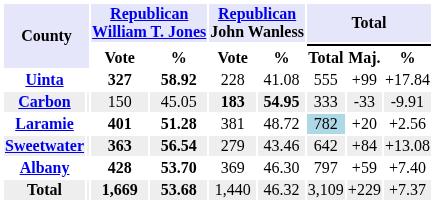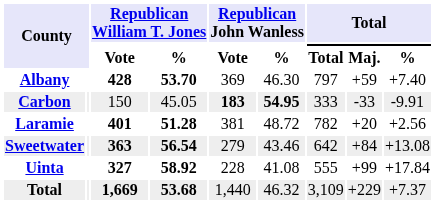rows swapped: (45, 168) <-> (45, 80)
(326, 124) lightblue background -> (326, 124) no background
